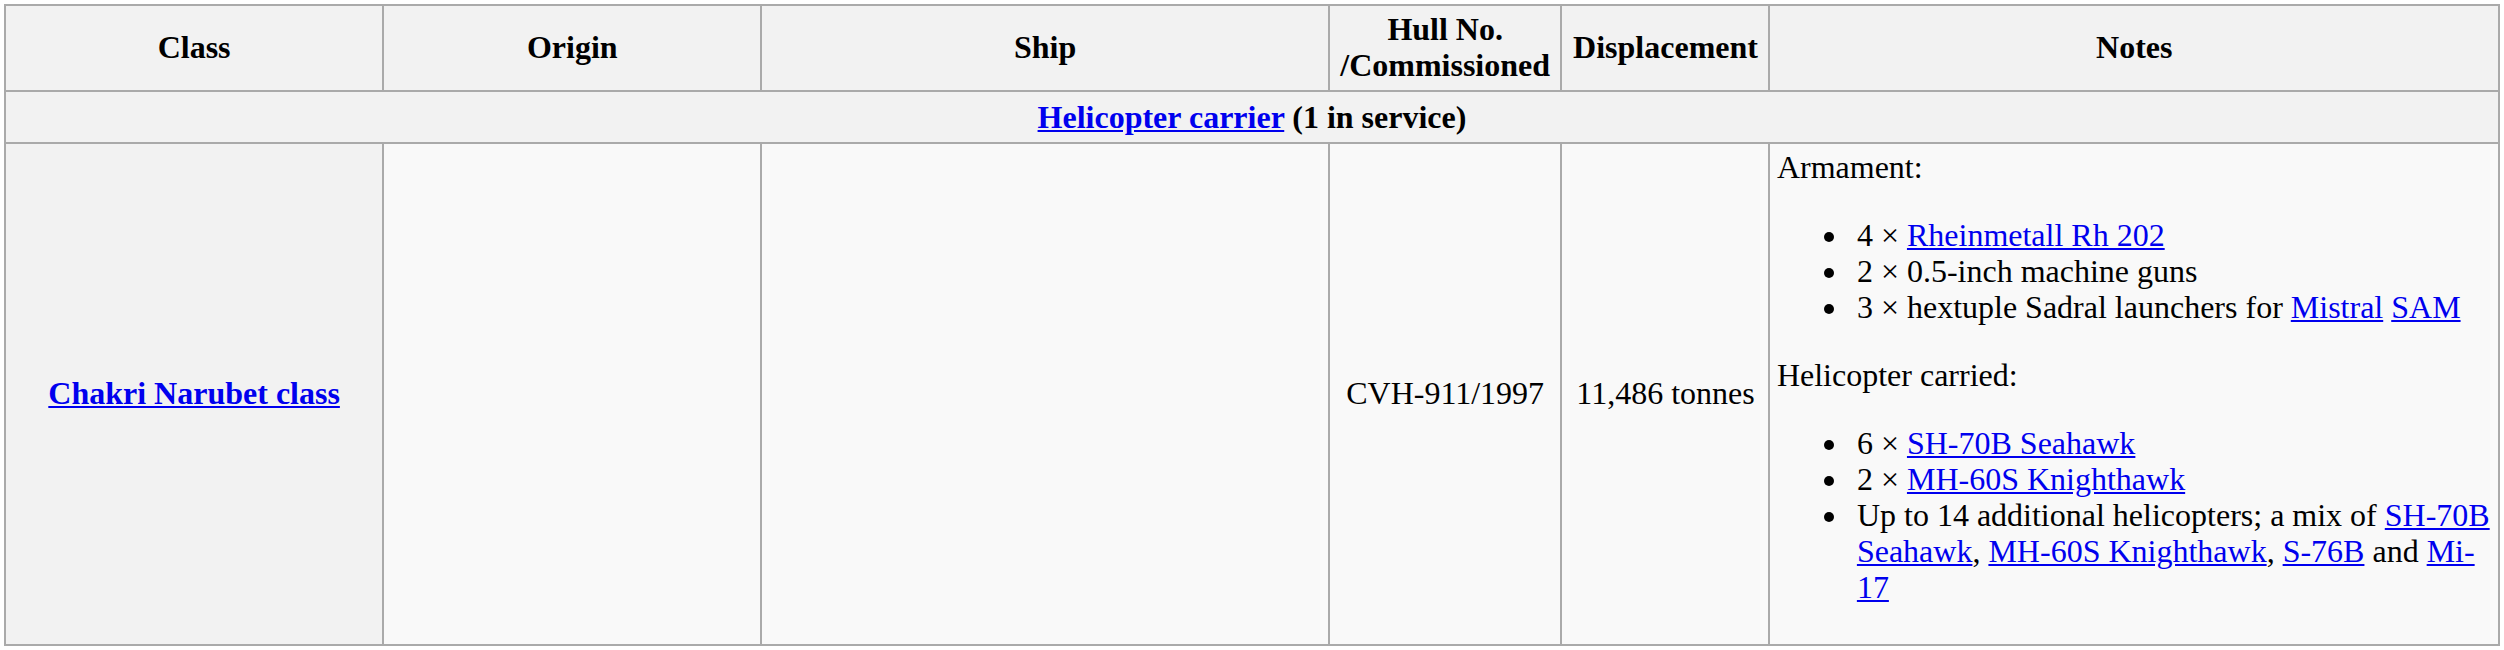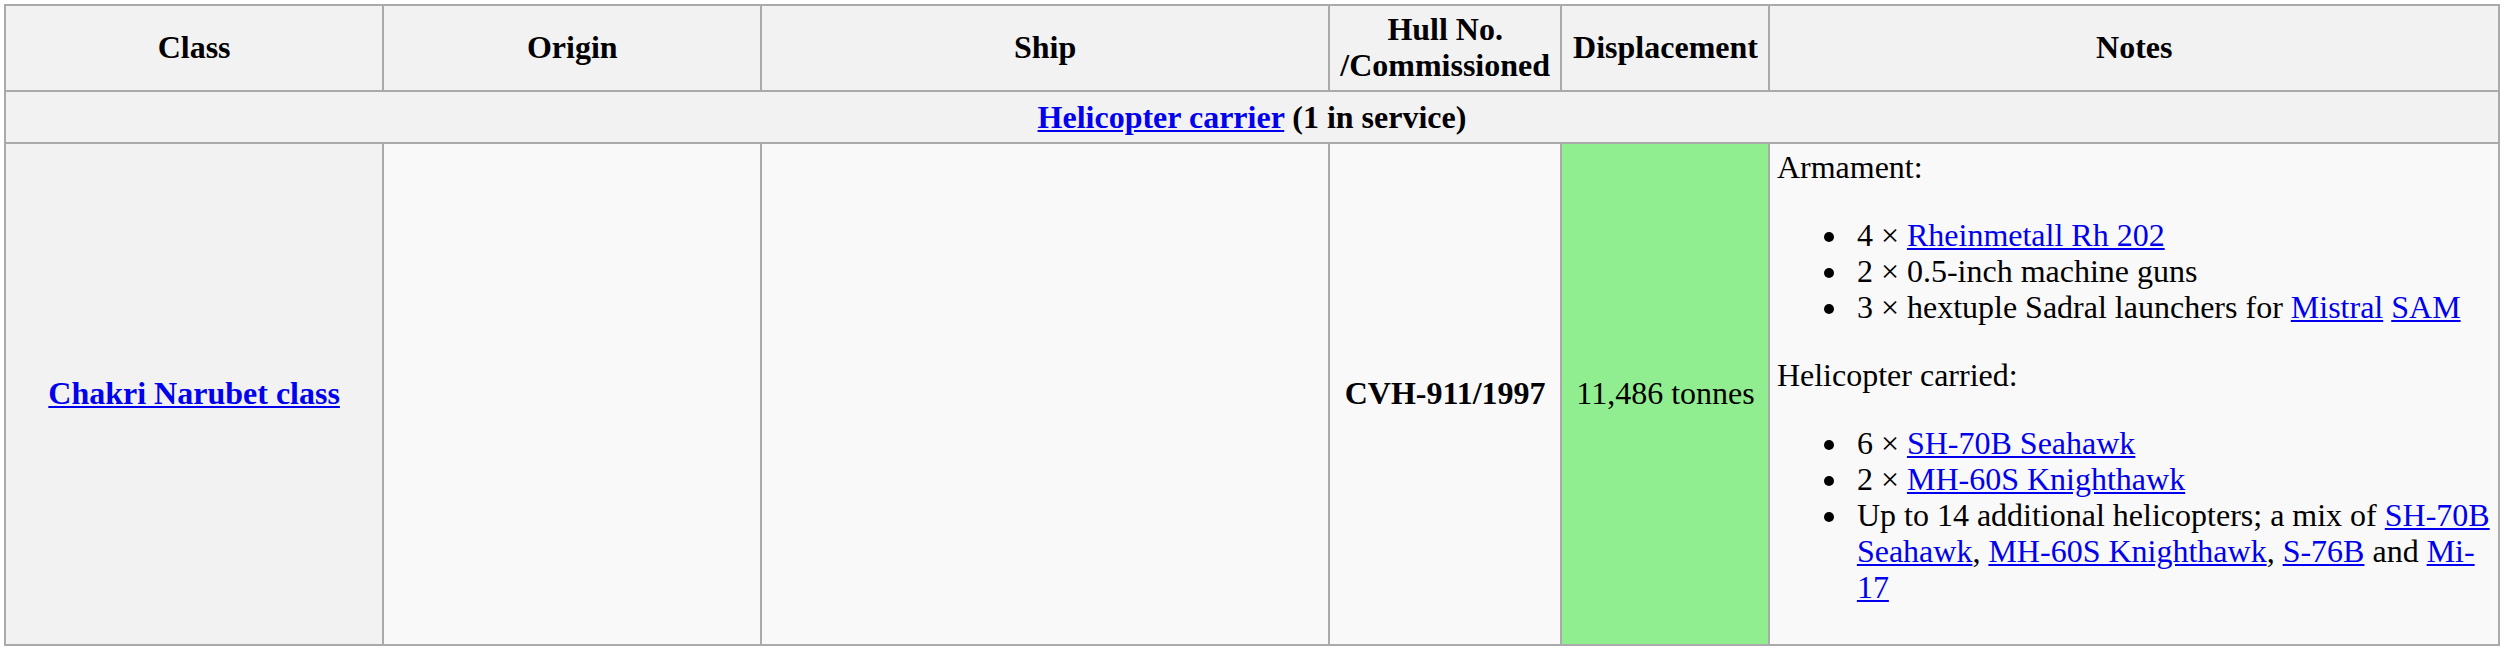(1445, 393) normal -> (1445, 393) bold
(1666, 393) no background -> (1666, 393) lightgreen background
